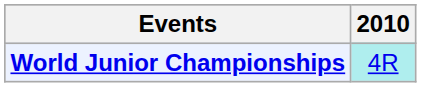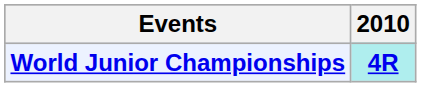(383, 62) normal -> (383, 62) bold
